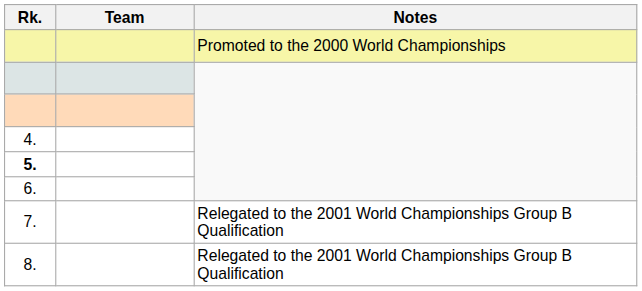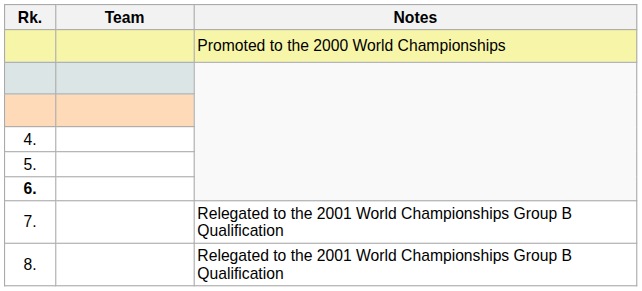(30, 164) bold -> (30, 164) normal
(30, 189) normal -> (30, 189) bold
